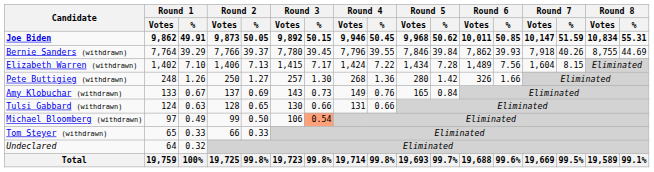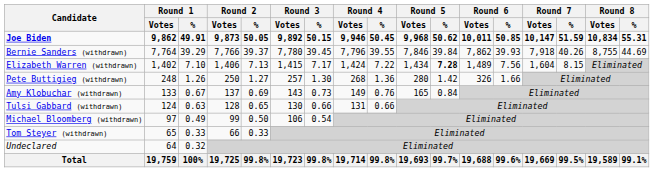(447, 65) normal -> (447, 65) bold
(321, 120) lightsalmon background -> (321, 120) no background
